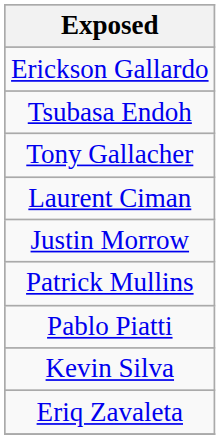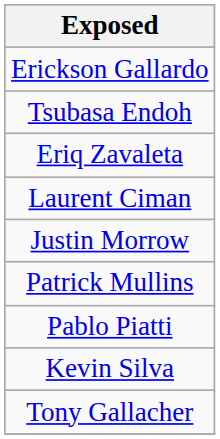(110, 154) Tony Gallacher -> (110, 154) Eriq Zavaleta
(110, 411) Eriq Zavaleta -> (110, 411) Tony Gallacher
